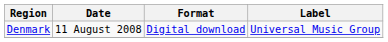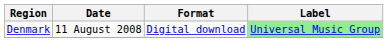(315, 30) no background -> (315, 30) lightgreen background
